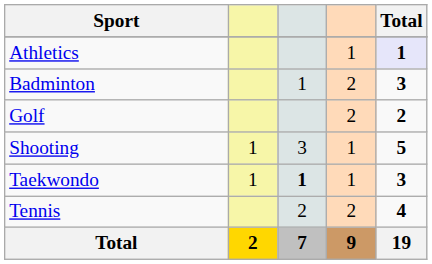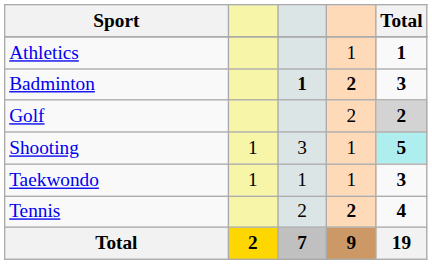(401, 52) lavender background -> (401, 52) no background
(302, 84) normal -> (302, 84) bold
(351, 84) normal -> (351, 84) bold
(401, 116) no background -> (401, 116) lightgrey background
(401, 148) no background -> (401, 148) paleturquoise background
(302, 179) bold -> (302, 179) normal
(351, 211) normal -> (351, 211) bold
